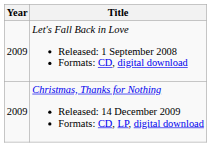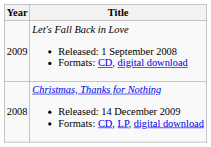(17, 112) 2009 -> (17, 112) 2008
